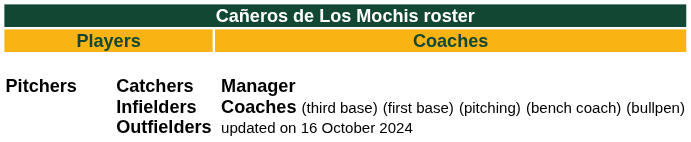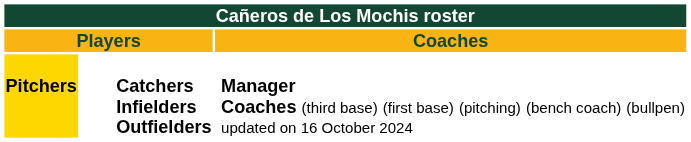(41, 86) no background -> (41, 86) gold background
